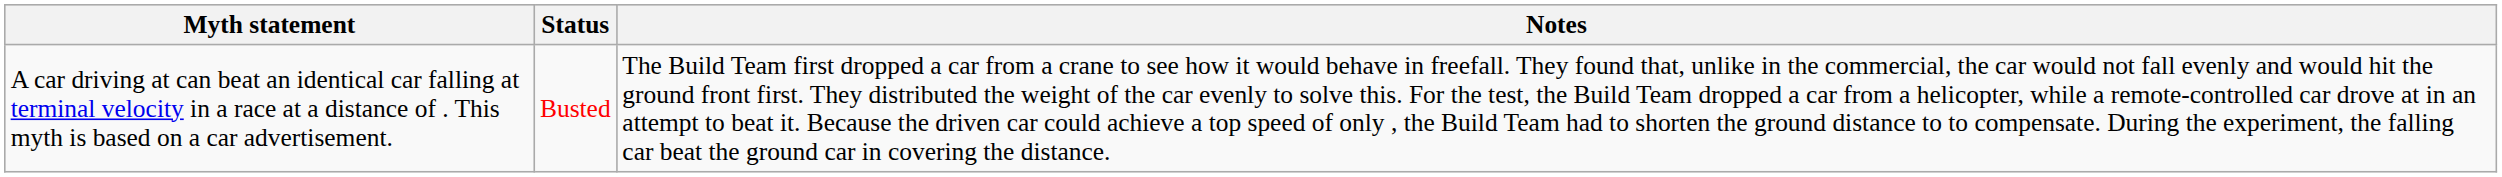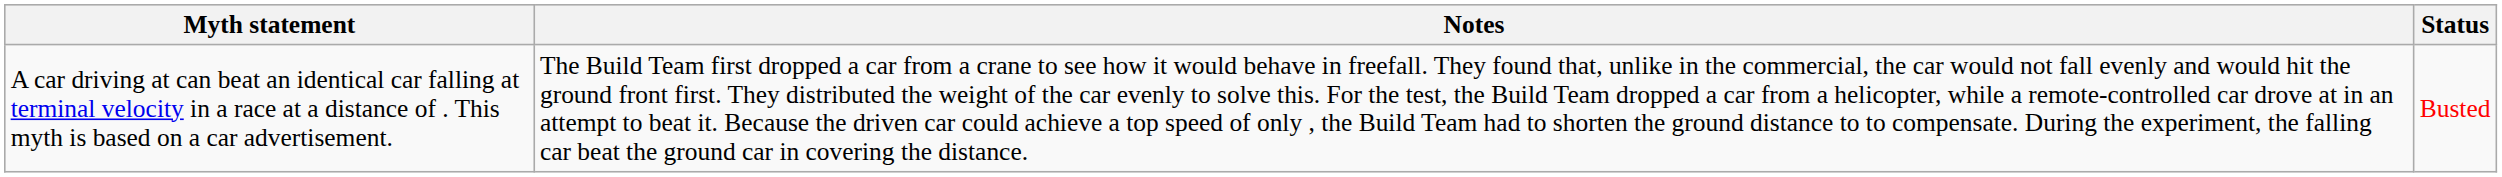columns swapped: (575, 24) <-> (1556, 24)
